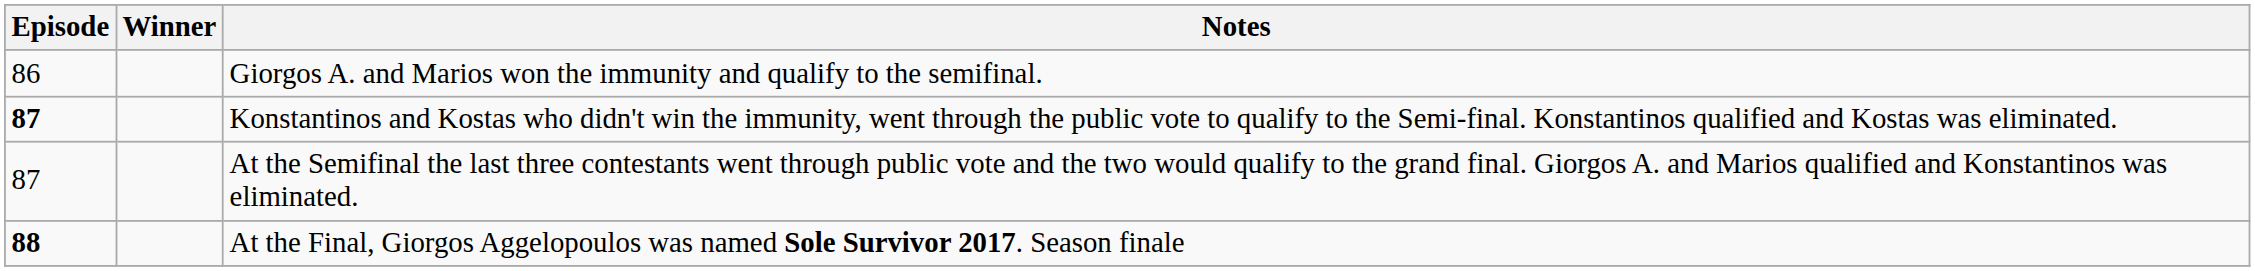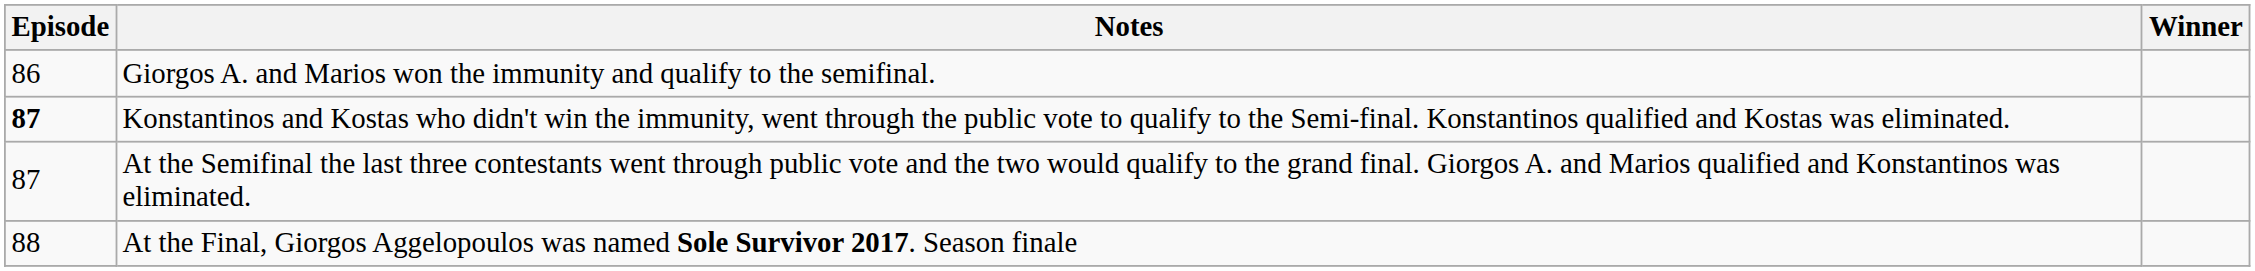columns swapped: (169, 27) <-> (1236, 27)
(26, 242) bold -> (26, 242) normal
